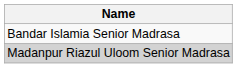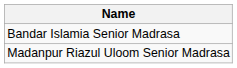(119, 53) lightgrey background -> (119, 53) no background
